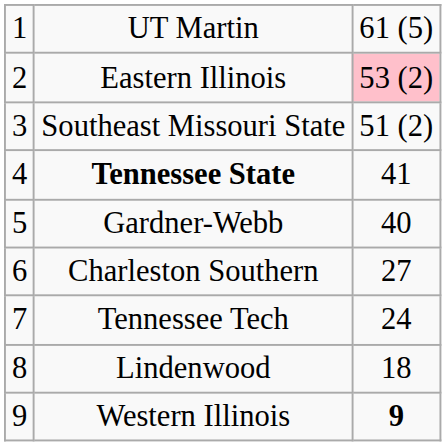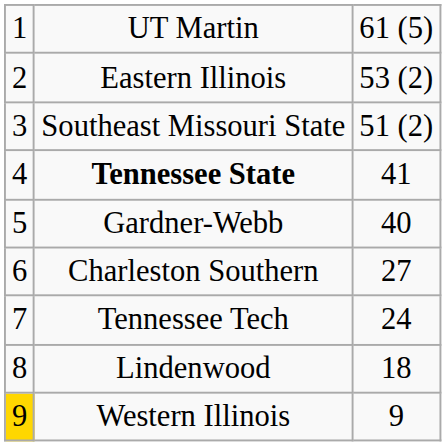(396, 77) pink background -> (396, 77) no background
(20, 416) no background -> (20, 416) gold background
(396, 416) bold -> (396, 416) normal
